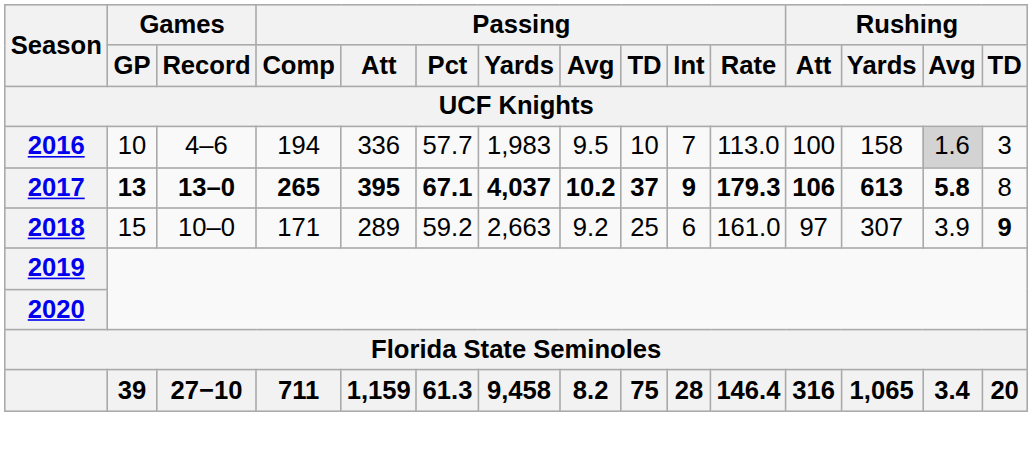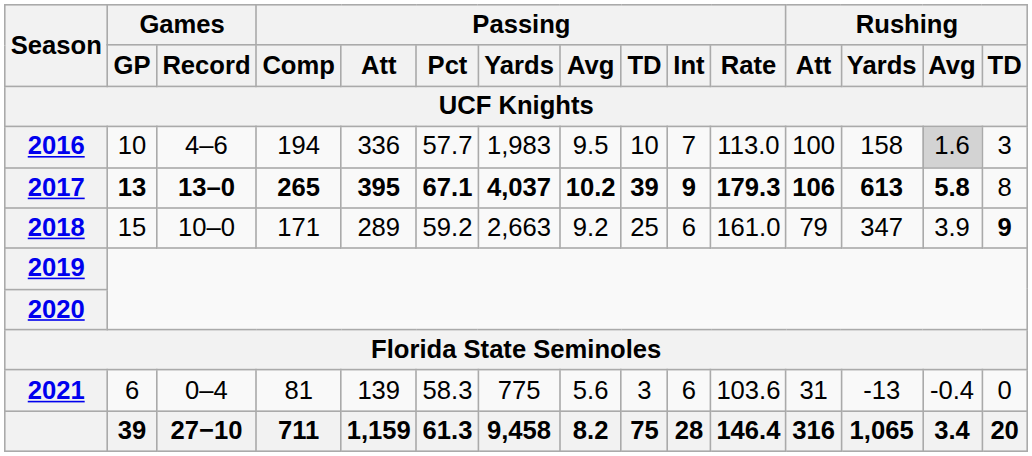(644, 187) 37 -> (644, 187) 39
(814, 227) 97 -> (814, 227) 79
(882, 227) 307 -> (882, 227) 347
+ row: (56, 390)
